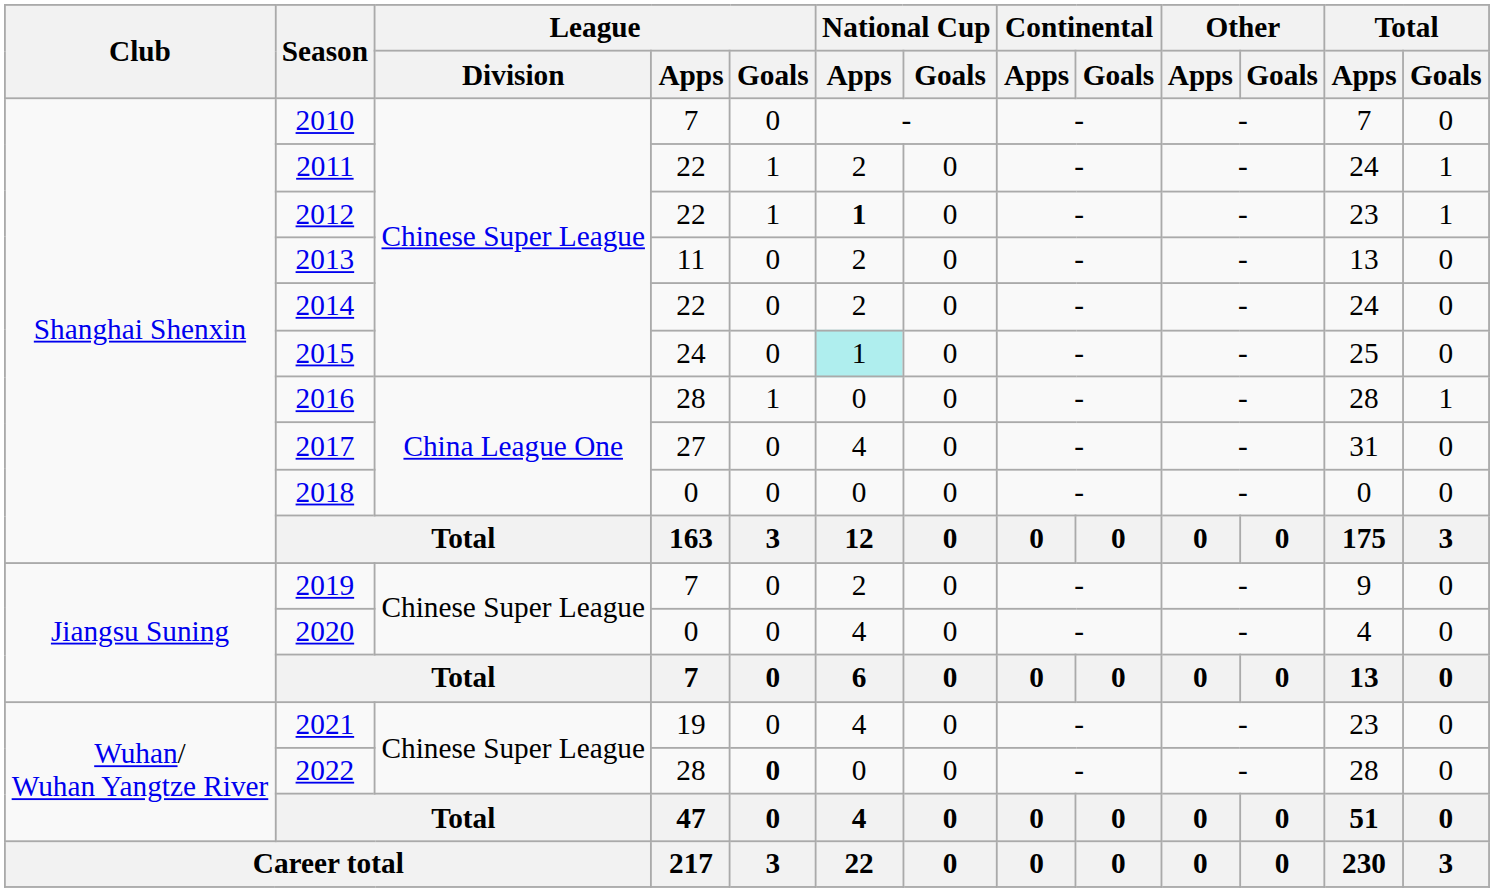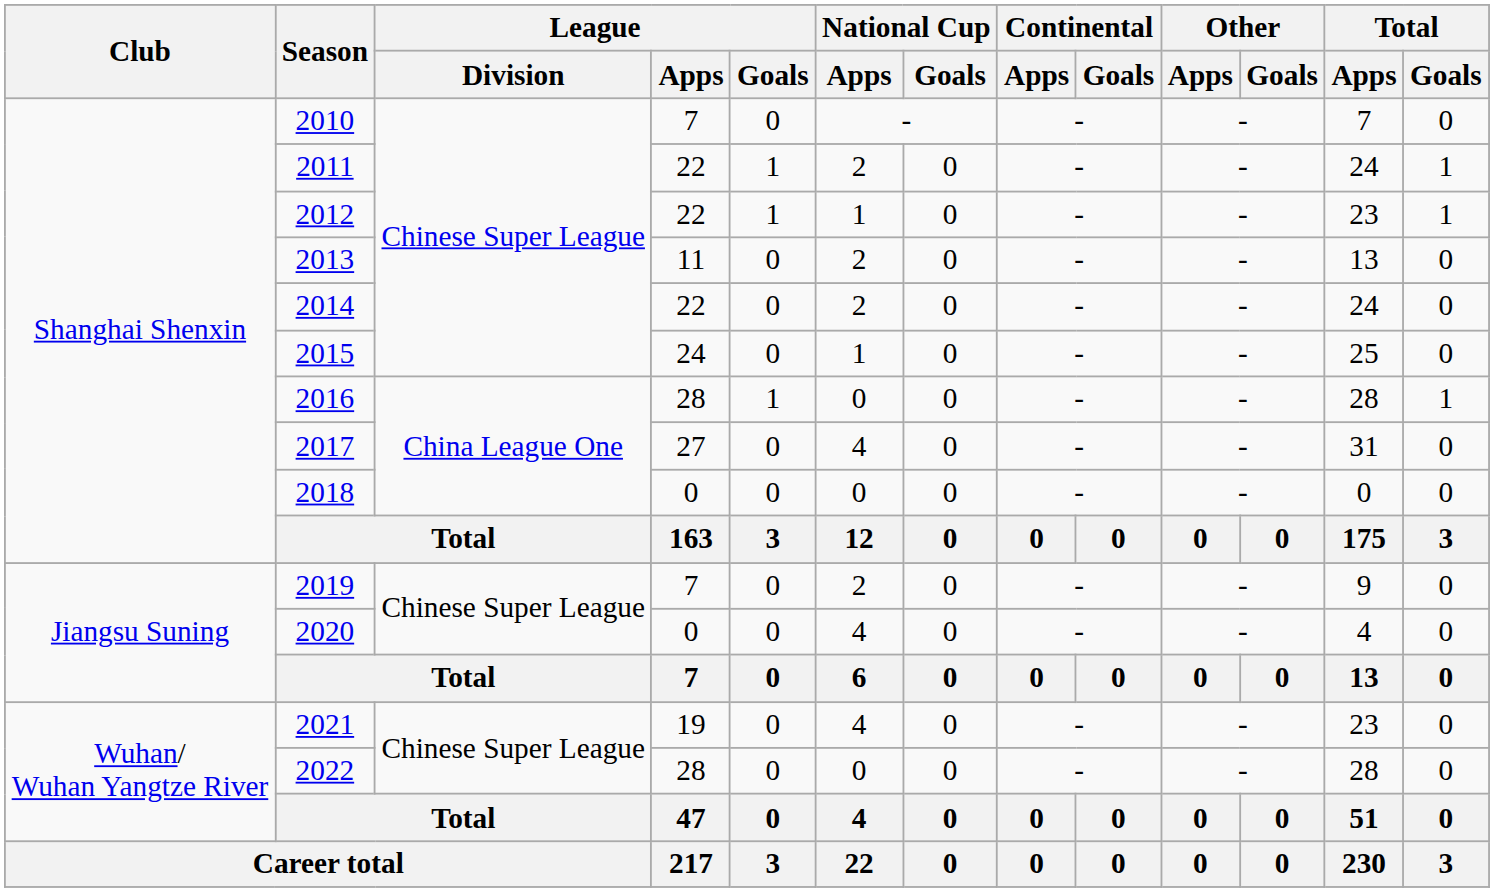(859, 213) bold -> (859, 213) normal
(859, 352) paleturquoise background -> (859, 352) no background
(773, 770) bold -> (773, 770) normal
